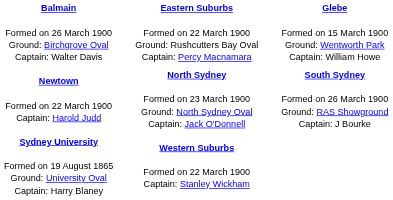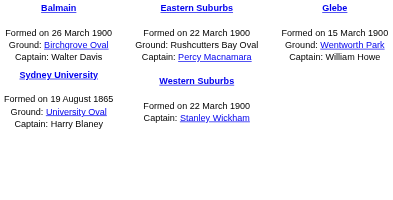- row: (59, 99)
